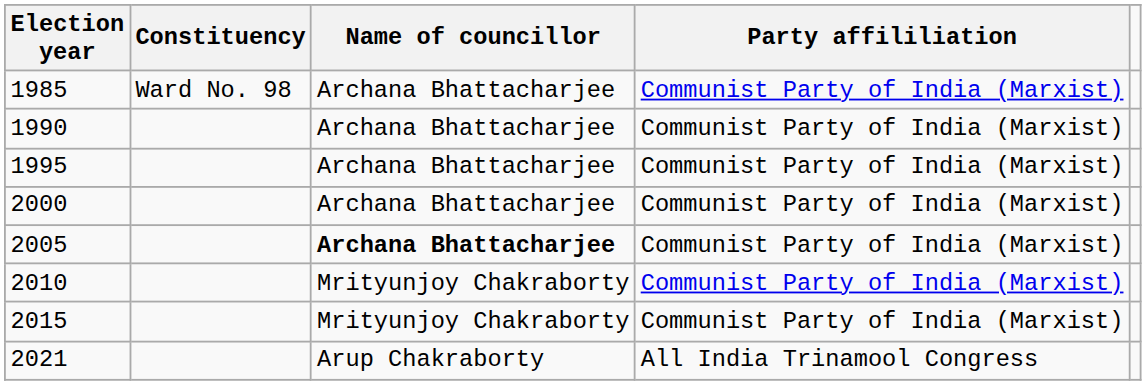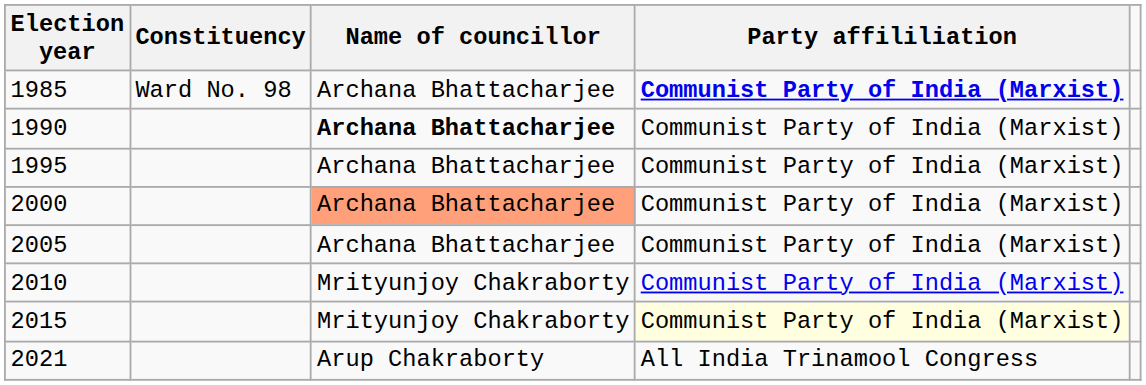(882, 90) normal -> (882, 90) bold
(466, 129) normal -> (466, 129) bold
(466, 206) no background -> (466, 206) lightsalmon background
(466, 244) bold -> (466, 244) normal
(882, 321) no background -> (882, 321) lightyellow background
